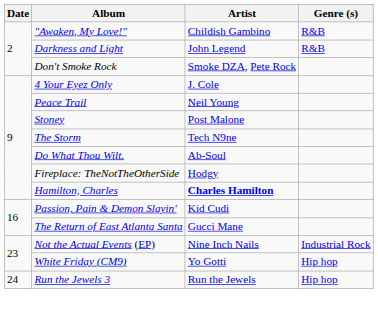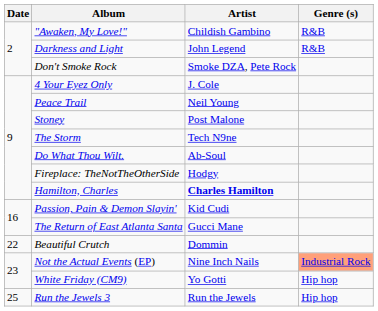+ row: (72, 244)
(336, 244) no background -> (336, 262) lightsalmon background
(13, 279) 24 -> (13, 297) 25
